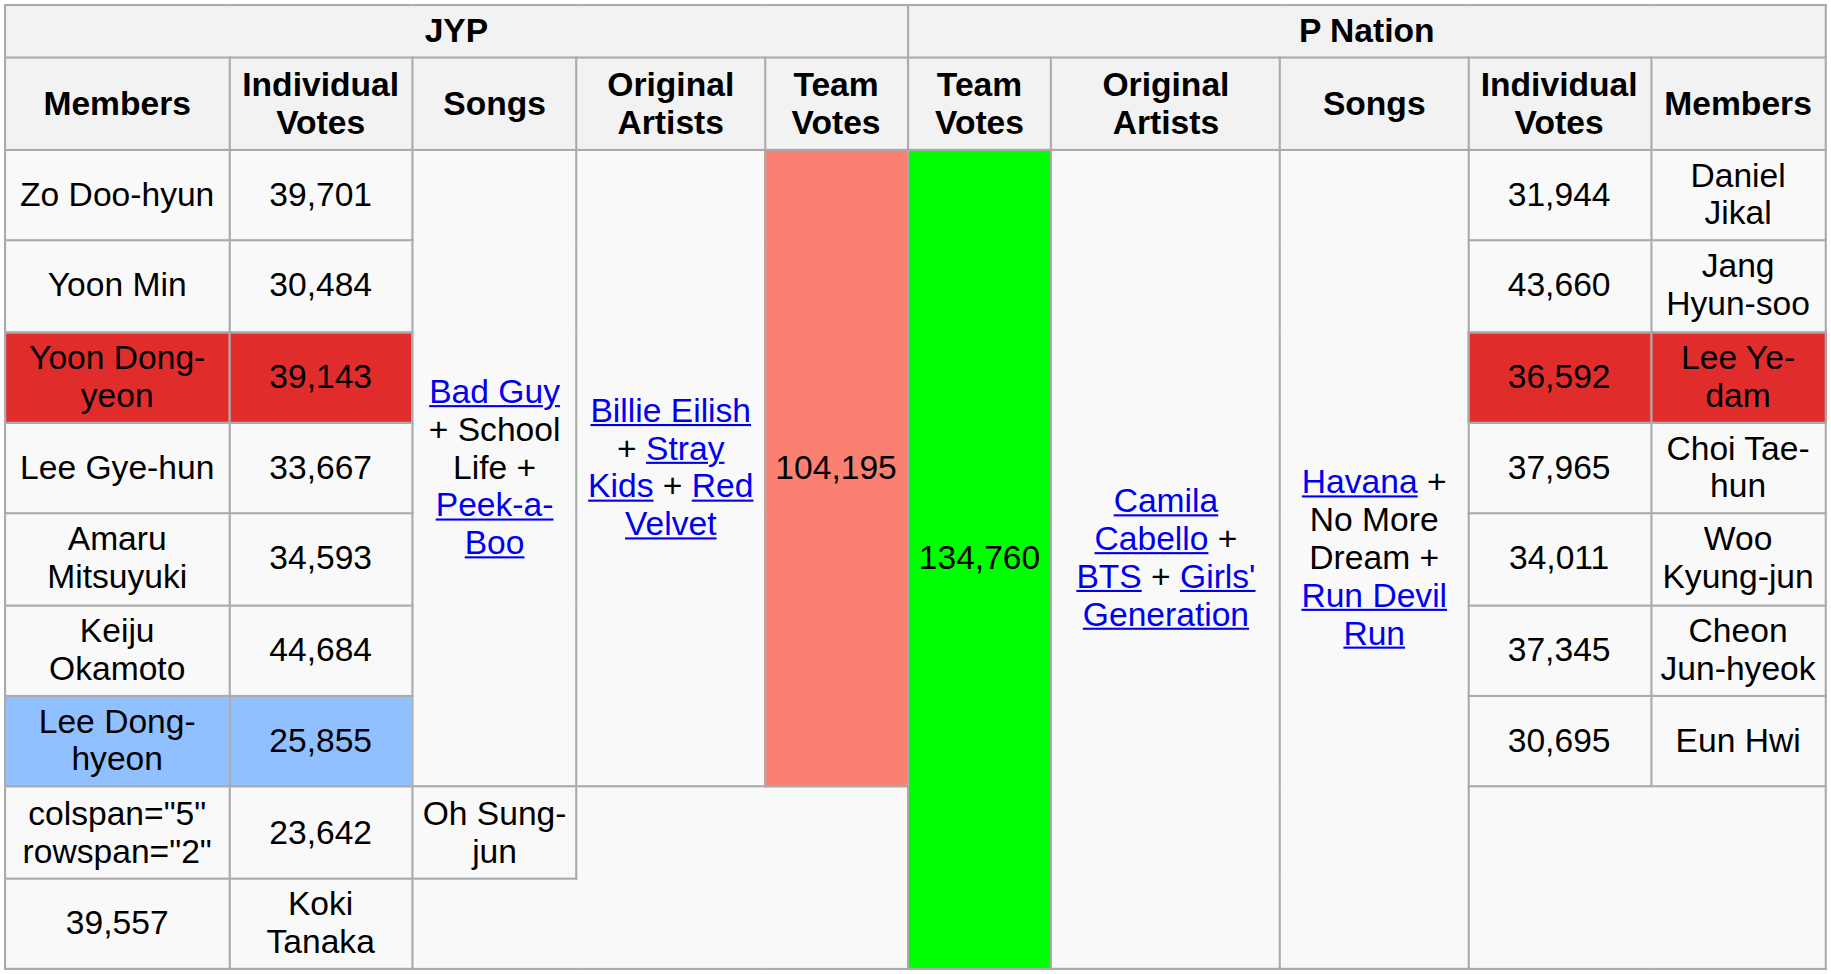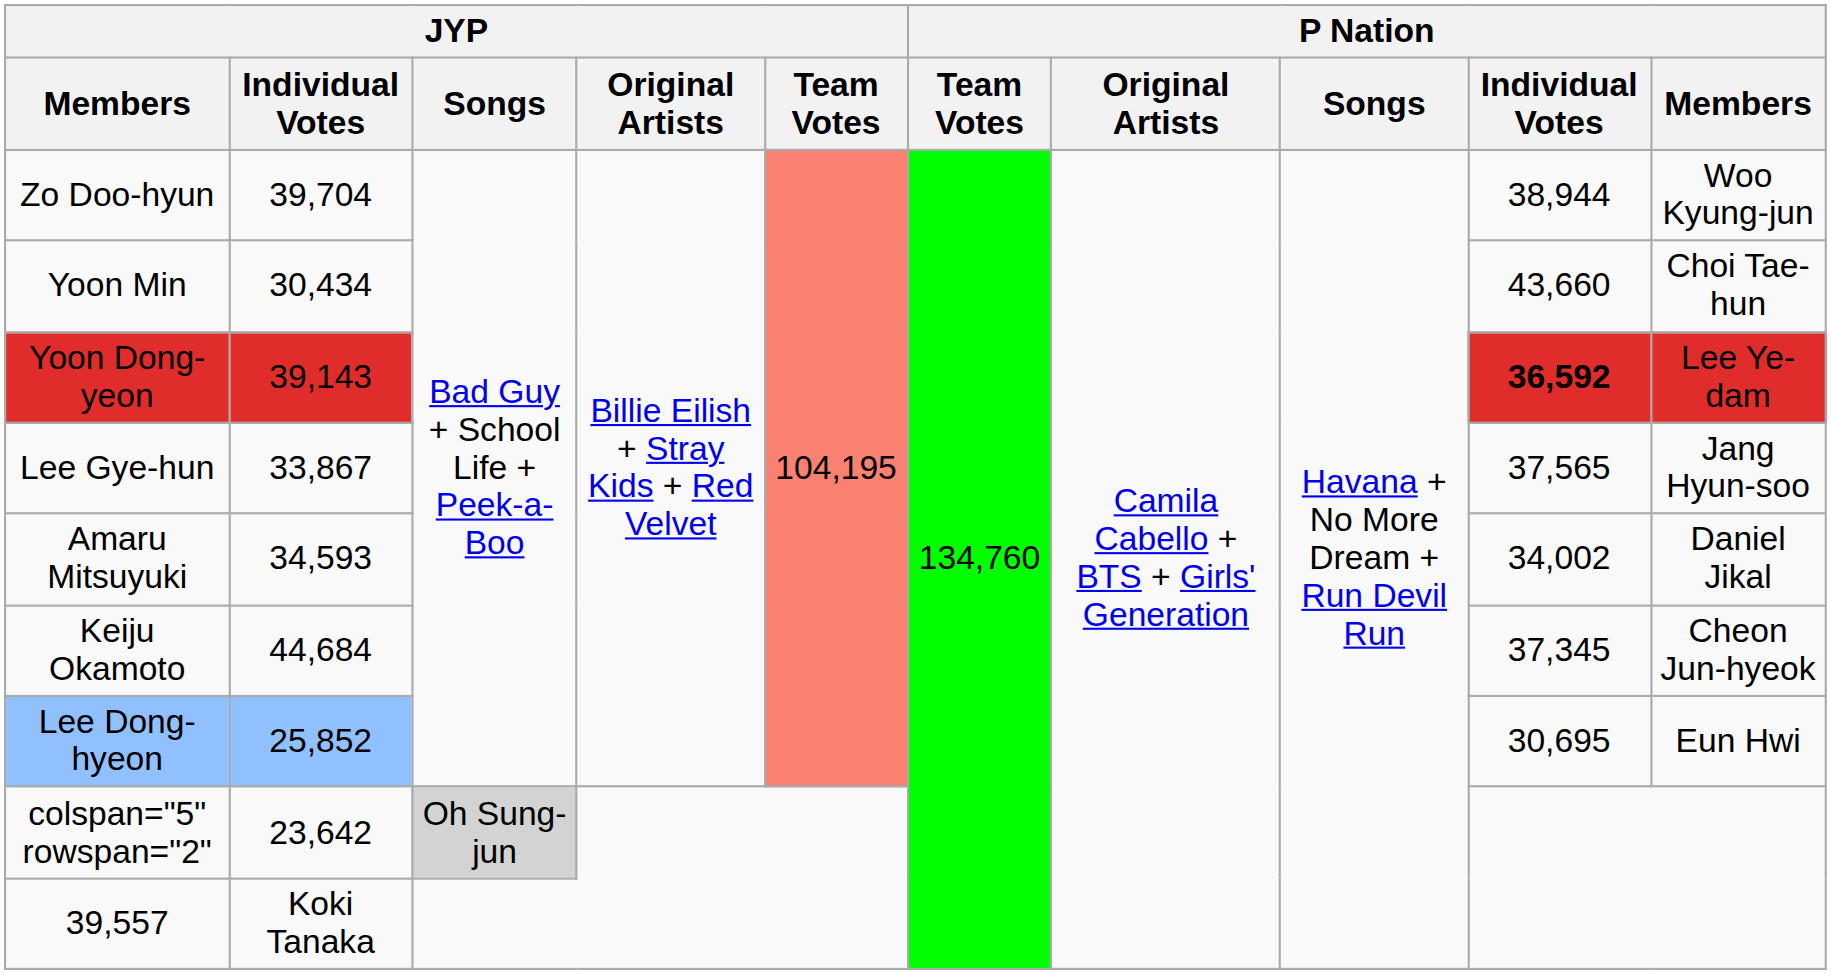(321, 194) 39,701 -> (321, 194) 39,704
(1559, 194) 31,944 -> (1559, 194) 38,944
(1738, 194) Daniel Jikal -> (1738, 194) Woo Kyung-jun
(321, 285) 30,484 -> (321, 285) 30,434
(1738, 285) Jang Hyun-soo -> (1738, 285) Choi Tae-hun
(1559, 376) normal -> (1559, 376) bold
(321, 467) 33,667 -> (321, 467) 33,867
(1559, 467) 37,965 -> (1559, 467) 37,565
(1738, 467) Choi Tae-hun -> (1738, 467) Jang Hyun-soo
(1559, 558) 34,011 -> (1559, 558) 34,002
(1738, 558) Woo Kyung-jun -> (1738, 558) Daniel Jikal
(321, 740) 25,855 -> (321, 740) 25,852
(495, 832) no background -> (495, 832) lightgrey background
